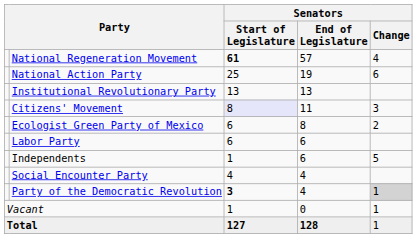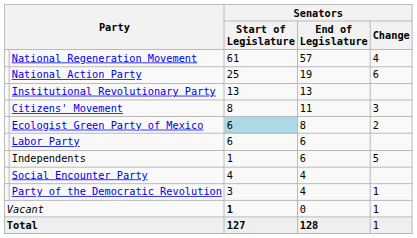(233, 58) bold -> (233, 58) normal
(230, 108) lavender background -> (230, 108) no background
(230, 125) no background -> (230, 125) lightblue background
(230, 192) bold -> (230, 192) normal
(376, 192) lightgrey background -> (376, 192) no background
(230, 209) normal -> (230, 209) bold
